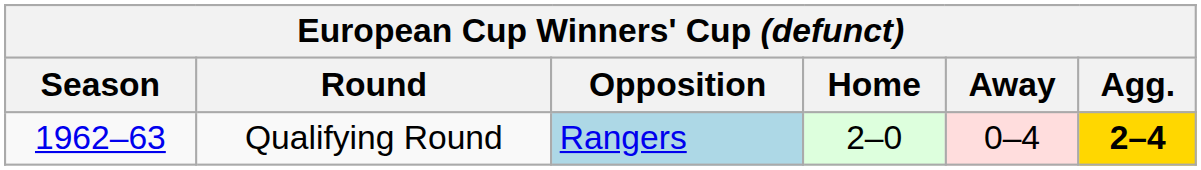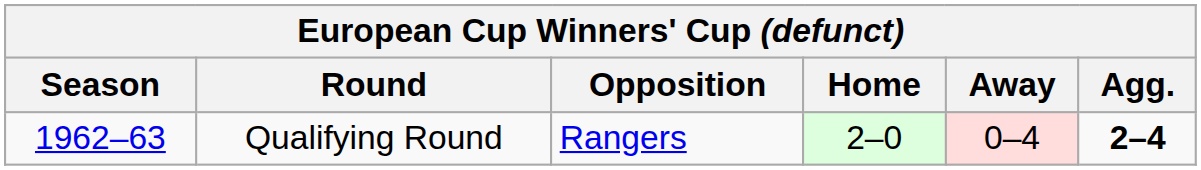(623, 137) lightblue background -> (623, 137) no background
(1138, 137) gold background -> (1138, 137) no background
